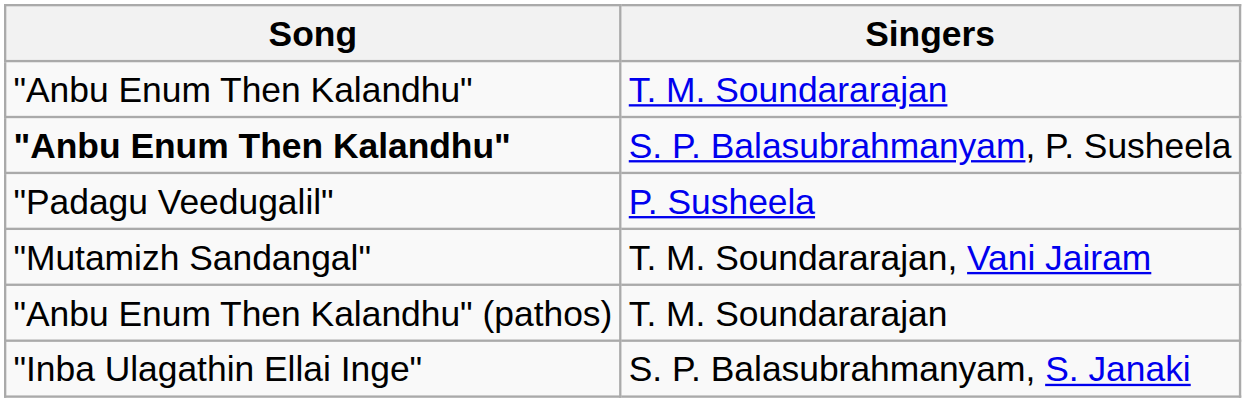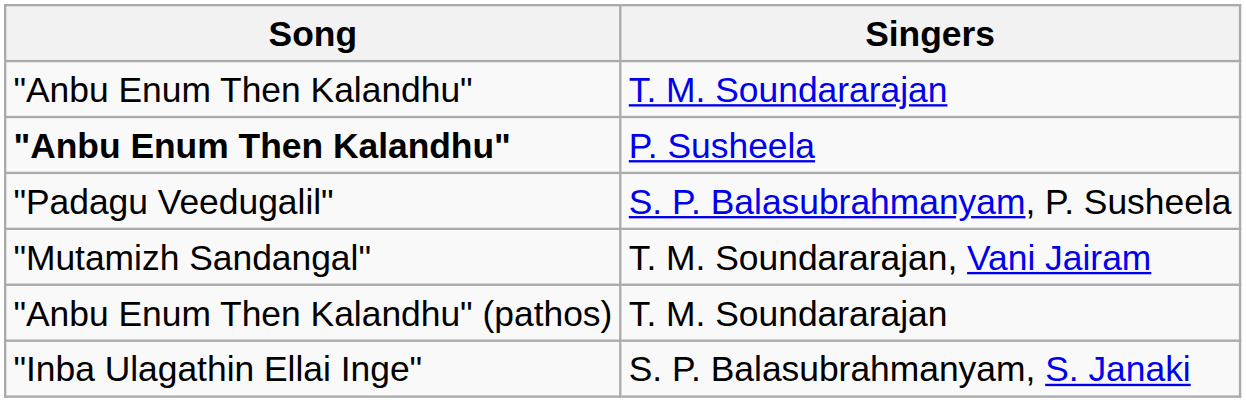(930, 146) S. P. Balasubrahmanyam, P. Susheela -> (722, 146) P. Susheela
(722, 202) P. Susheela -> (930, 202) S. P. Balasubrahmanyam, P. Susheela
